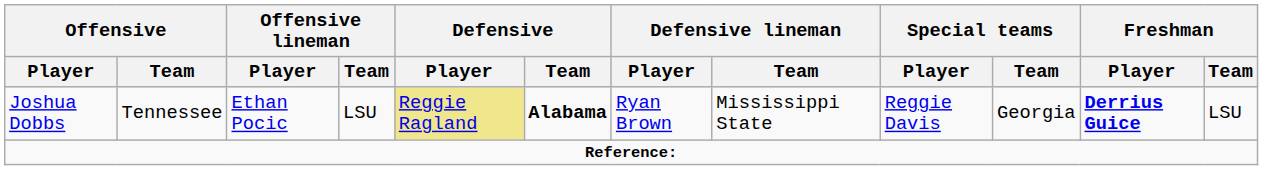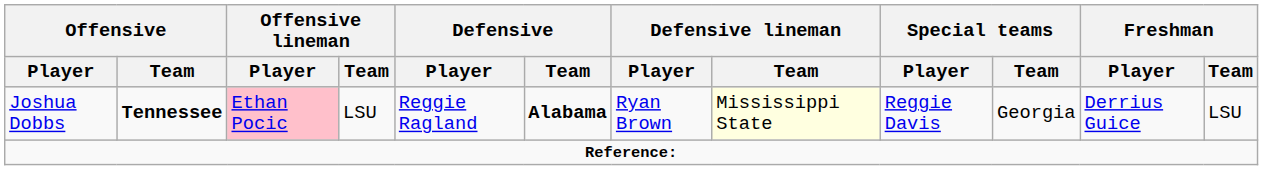(172, 113) normal -> (172, 113) bold
(260, 113) no background -> (260, 113) pink background
(438, 113) khaki background -> (438, 113) no background
(778, 113) no background -> (778, 113) lightyellow background
(1124, 113) bold -> (1124, 113) normal
